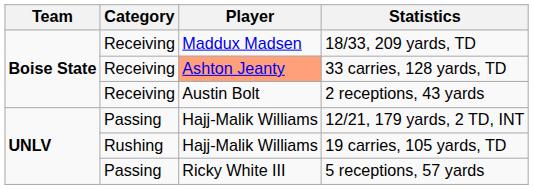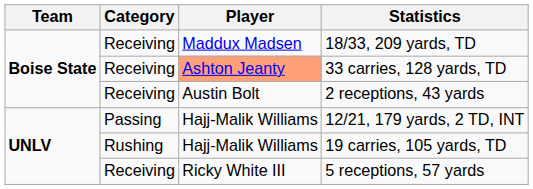(133, 171) Passing -> (139, 171) Receiving
